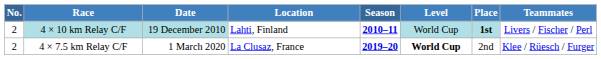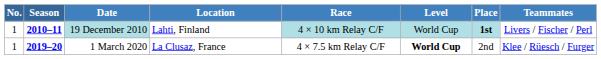columns swapped: (380, 13) <-> (83, 13)
(14, 29) 2 -> (14, 29) 1
(14, 46) 2 -> (14, 46) 1
